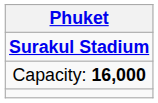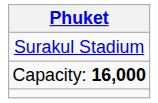(79, 46) bold -> (79, 46) normal
